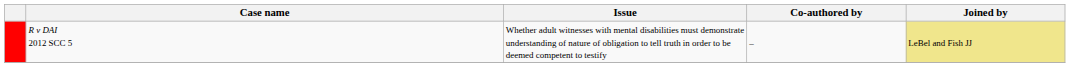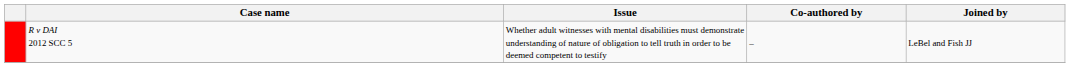(940, 42) khaki background -> (940, 42) no background
